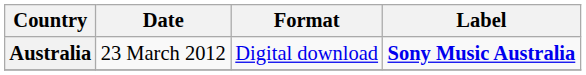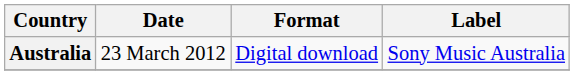(481, 53) bold -> (476, 53) normal
